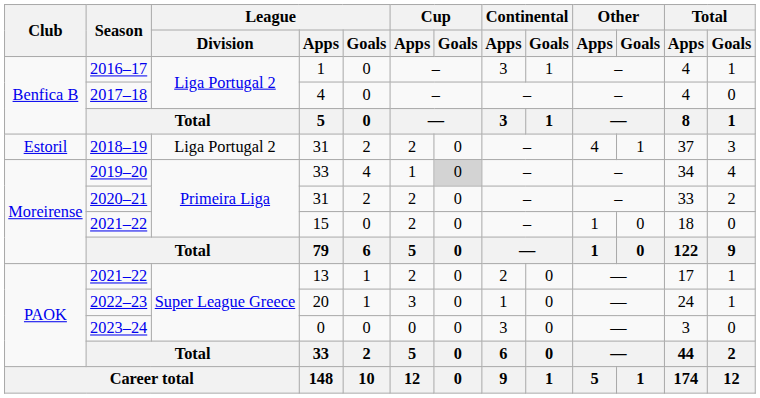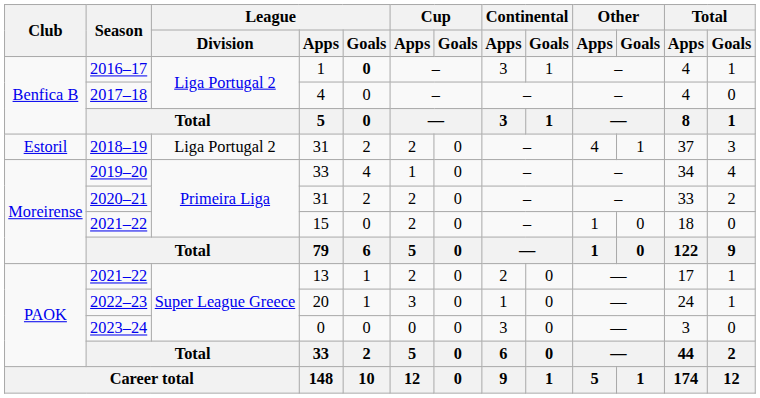(366, 69) normal -> (366, 69) bold
(458, 172) lightgrey background -> (458, 172) no background
